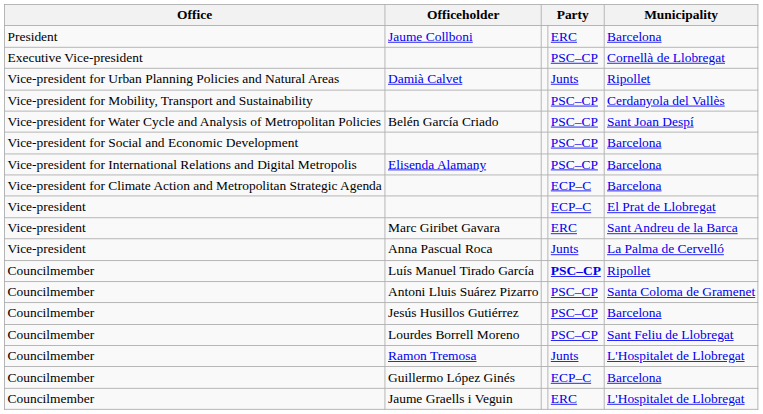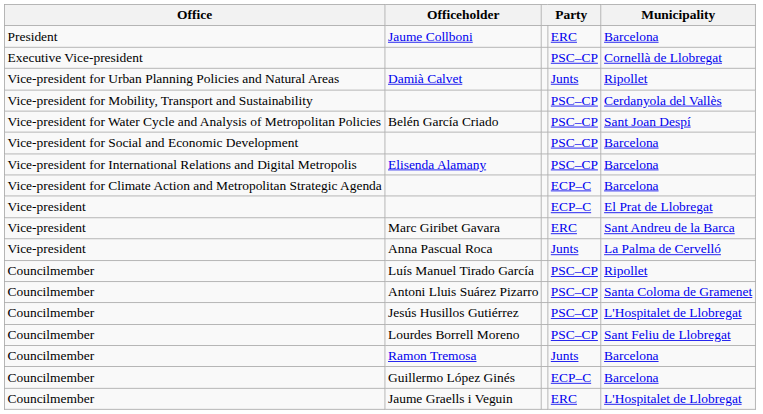(576, 270) bold -> (574, 270) normal
(634, 313) Barcelona -> (673, 313) L'Hospitalet de Llobregat
(676, 356) L'Hospitalet de Llobregat -> (631, 356) Barcelona
